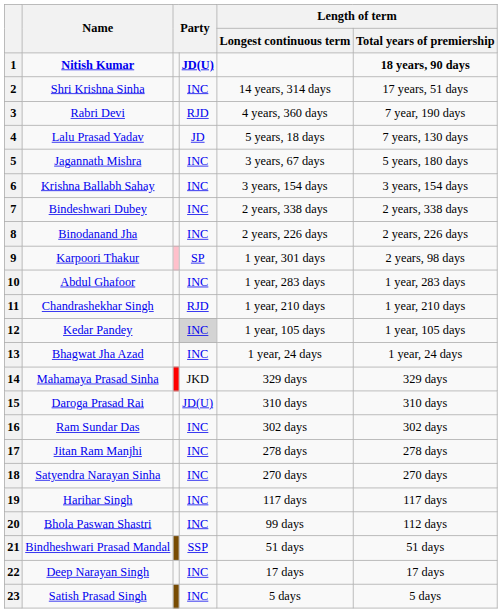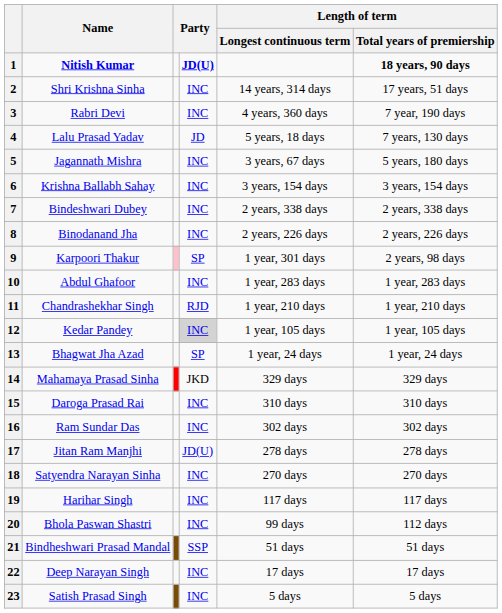(198, 113) RJD -> (198, 113) INC
(198, 354) INC -> (198, 354) SP
(198, 403) JD(U) -> (198, 403) INC
(198, 451) INC -> (198, 451) JD(U)
